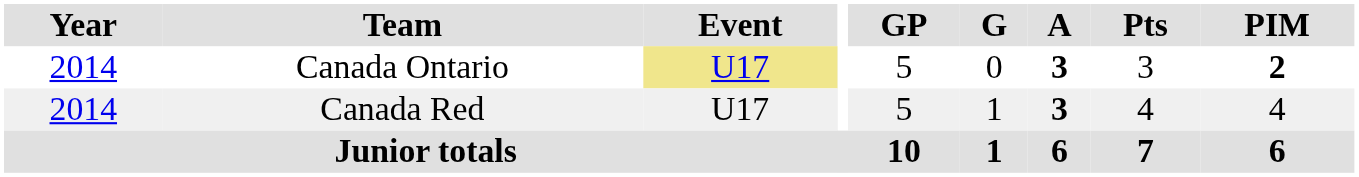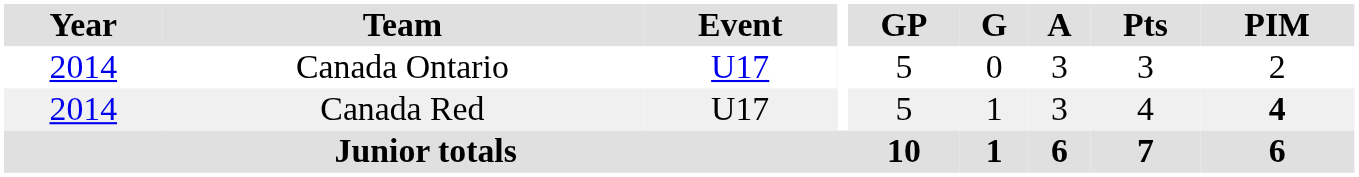(740, 66) khaki background -> (740, 66) no background
(1059, 66) bold -> (1059, 66) normal
(1277, 66) bold -> (1277, 66) normal
(1059, 108) bold -> (1059, 108) normal
(1277, 108) normal -> (1277, 108) bold
